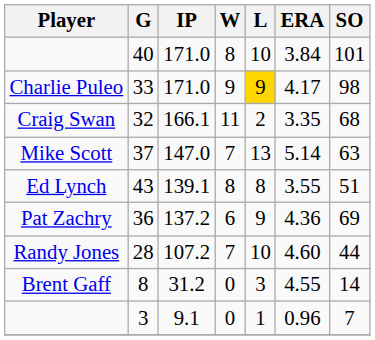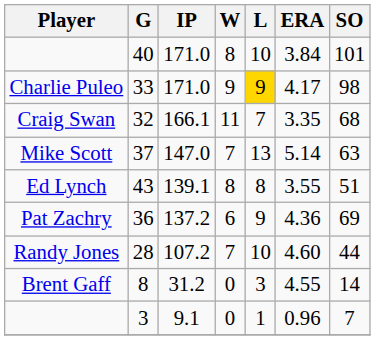(260, 119) 2 -> (260, 119) 7
